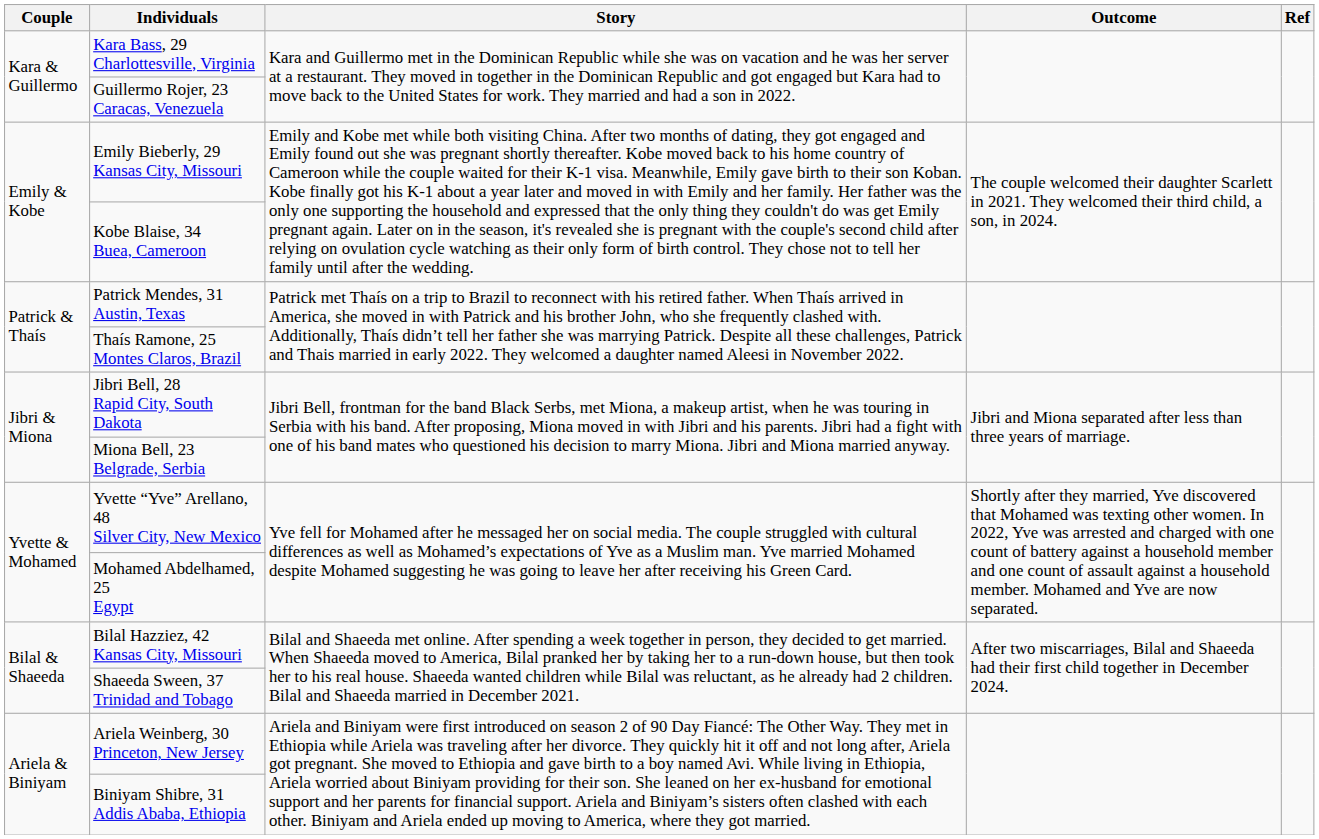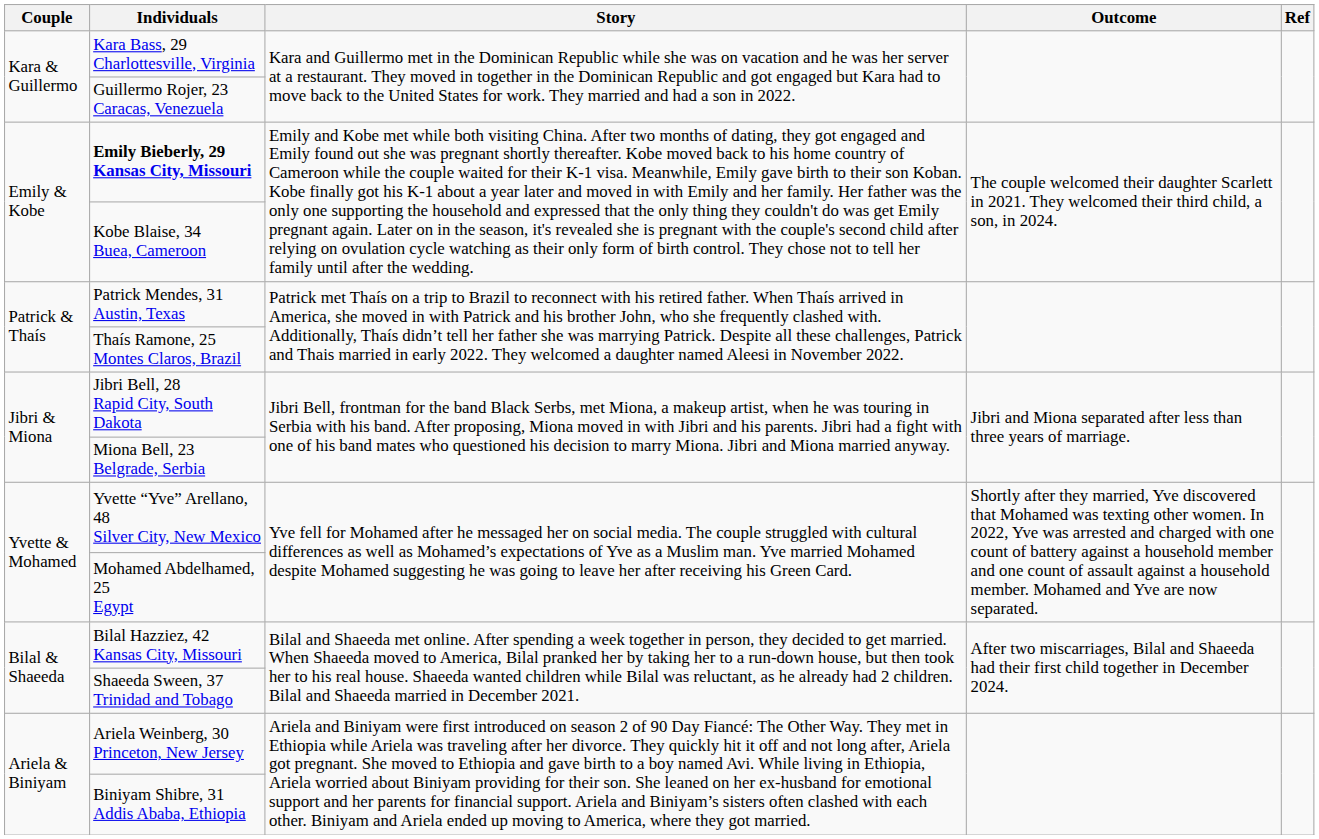(168, 161) normal -> (172, 161) bold
